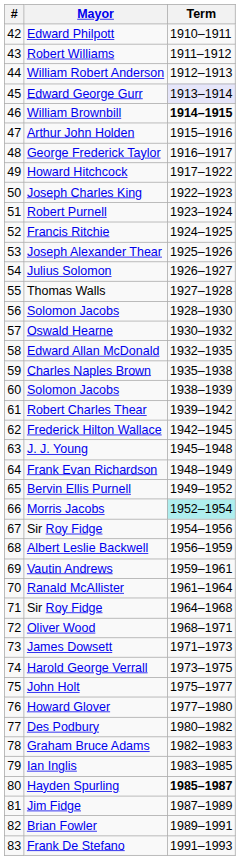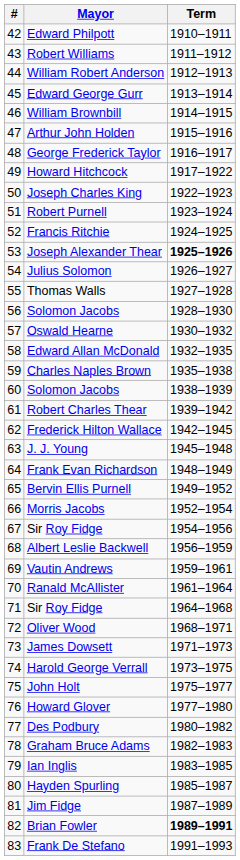(201, 93) lavender background -> (201, 93) no background
(201, 113) bold -> (201, 113) normal
(201, 251) normal -> (201, 251) bold
(201, 509) paleturquoise background -> (201, 509) no background
(201, 786) bold -> (201, 786) normal
(201, 825) normal -> (201, 825) bold
